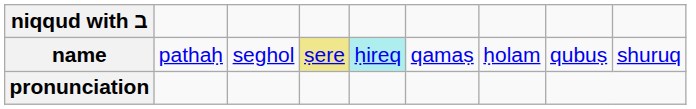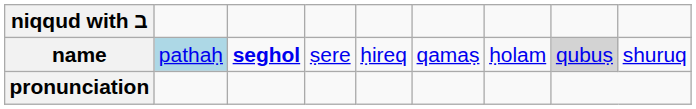(191, 54) no background -> (191, 54) lightblue background
(264, 54) normal -> (266, 54) bold
(324, 54) khaki background -> (330, 54) no background
(378, 54) paleturquoise background -> (384, 54) no background
(579, 54) no background -> (584, 54) lightgrey background
